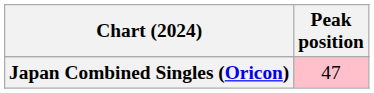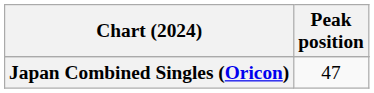(331, 72) pink background -> (331, 72) no background
